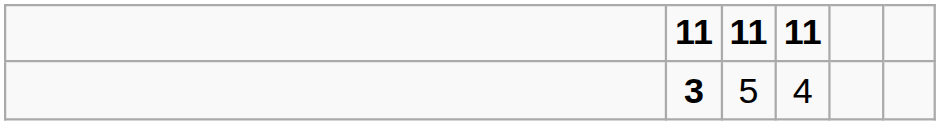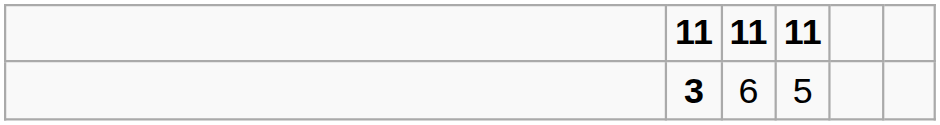(748, 89) 5 -> (748, 89) 6
(803, 89) 4 -> (803, 89) 5
